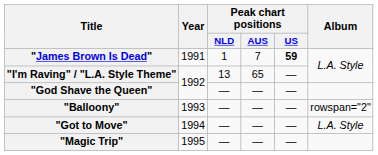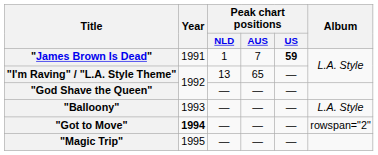(341, 108) rowspan="2" -> (341, 108) L.A. Style
(193, 125) normal -> (193, 125) bold
(341, 125) L.A. Style -> (341, 125) rowspan="2"
